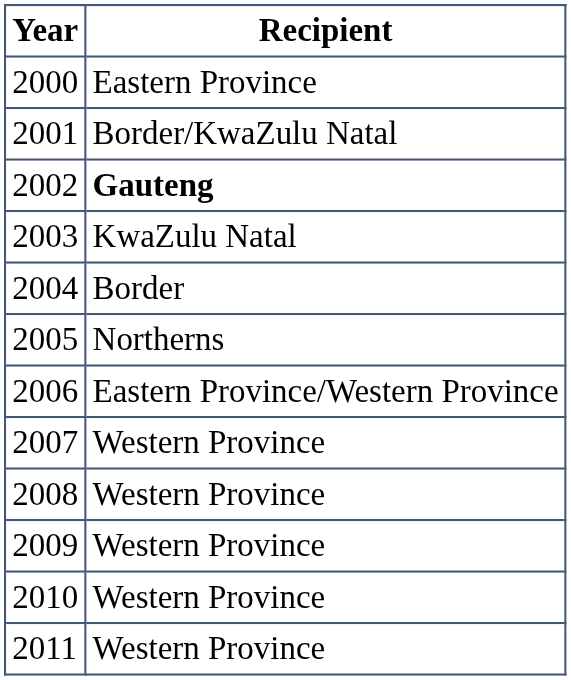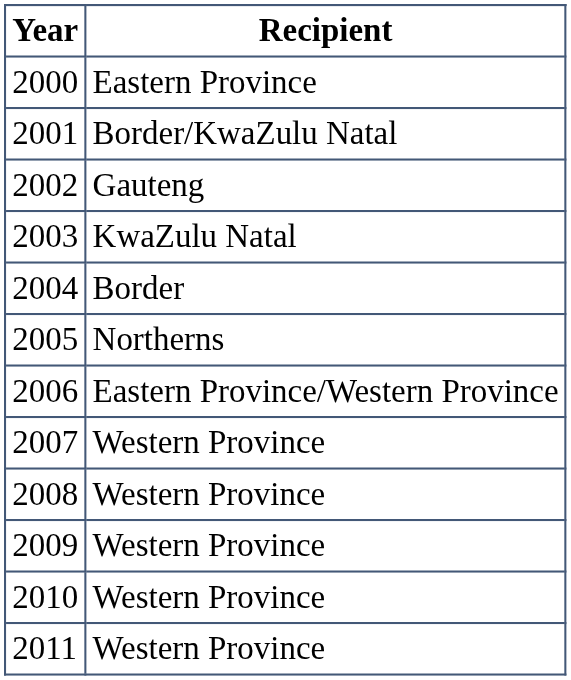(153, 184) bold -> (148, 184) normal
